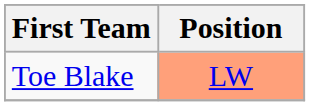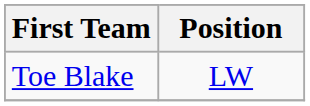(231, 75) lightsalmon background -> (231, 75) no background
